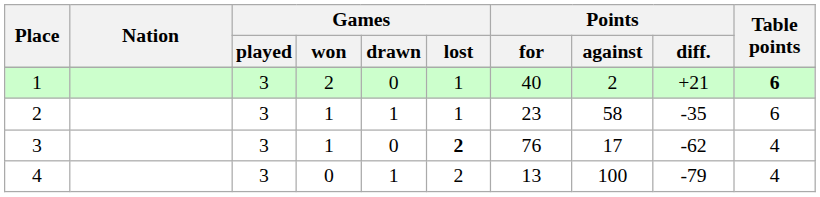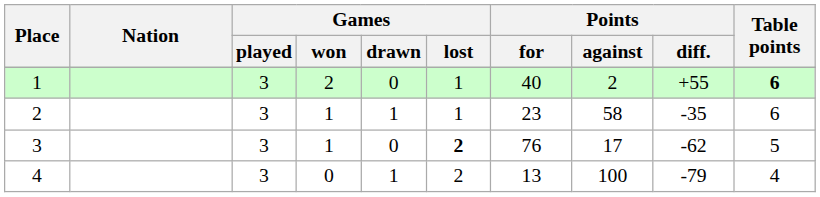(694, 82) +21 -> (694, 82) +55
(775, 144) 4 -> (775, 144) 5
